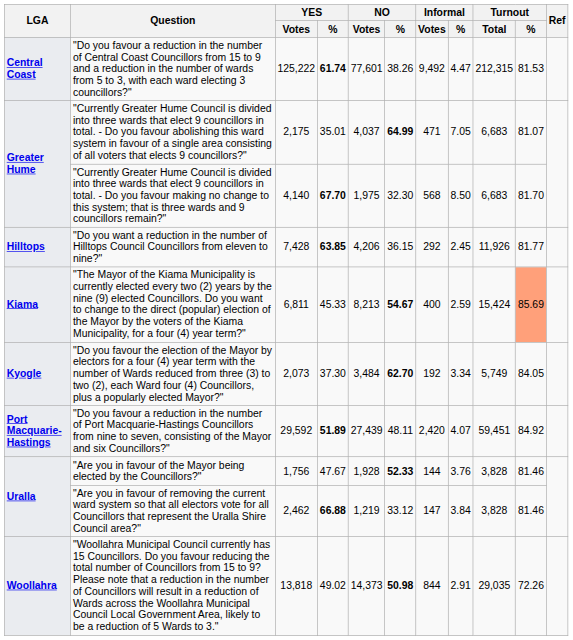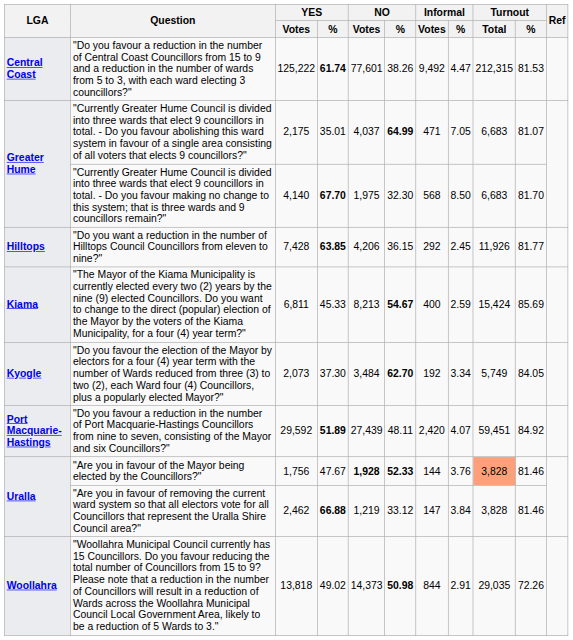(531, 304) lightsalmon background -> (531, 304) no background
(367, 471) normal -> (367, 471) bold
(494, 471) no background -> (494, 471) lightsalmon background
